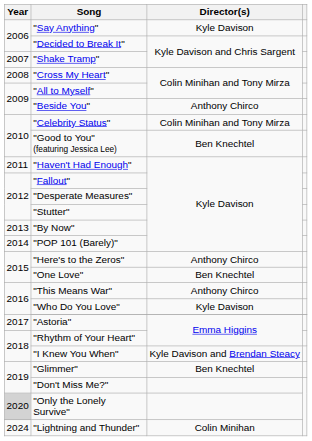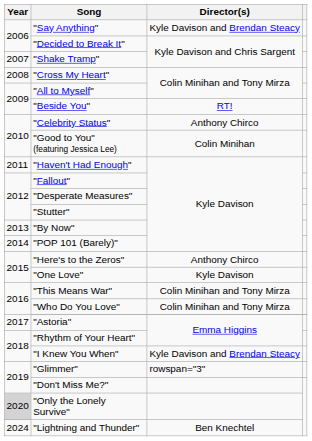(225, 28) Kyle Davison -> (225, 28) Kyle Davison and Brendan Steacy
(225, 106) Anthony Chirco -> (225, 106) RT!
(225, 122) Colin Minihan and Tony Mirza -> (225, 122) Anthony Chirco
(225, 143) Ben Knechtel -> (225, 143) Colin Minihan
(225, 275) Ben Knechtel -> (225, 275) Kyle Davison
(225, 290) Anthony Chirco -> (225, 290) Colin Minihan and Tony Mirza
(225, 306) Kyle Davison -> (225, 306) Colin Minihan and Tony Mirza
(225, 369) Ben Knechtel -> (177, 369) rowspan="3"
(225, 427) Colin Minihan -> (225, 427) Ben Knechtel
